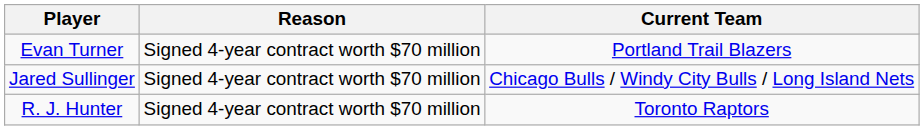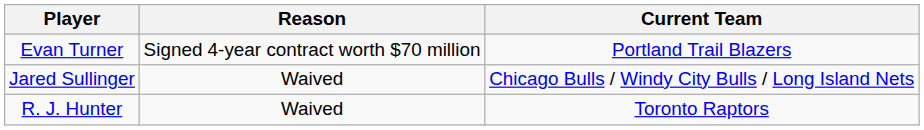(312, 79) Signed 4-year contract worth $70 million -> (312, 79) Waived
(312, 109) Signed 4-year contract worth $70 million -> (312, 109) Waived
